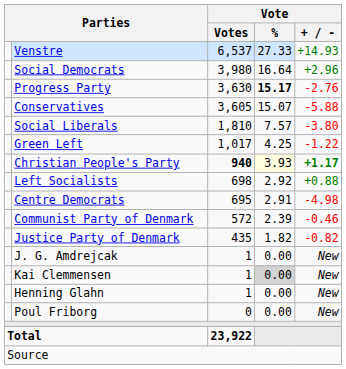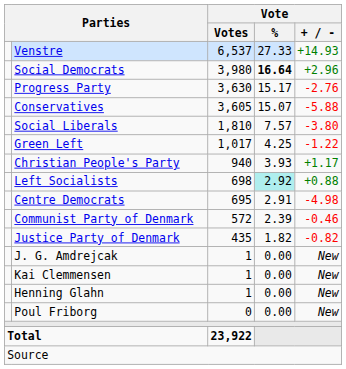(275, 70) normal -> (275, 70) bold
(275, 88) bold -> (275, 88) normal
(242, 163) bold -> (242, 163) normal
(278, 163) lightyellow background -> (278, 163) no background
(321, 163) bold -> (321, 163) normal
(278, 182) no background -> (278, 182) paleturquoise background
(278, 275) lightgrey background -> (278, 275) no background
